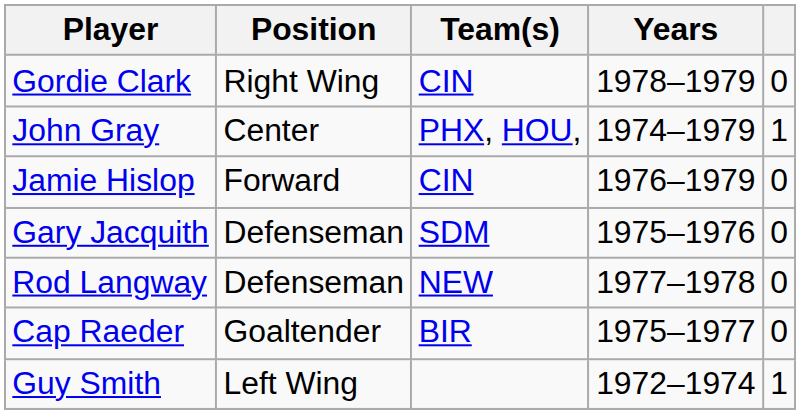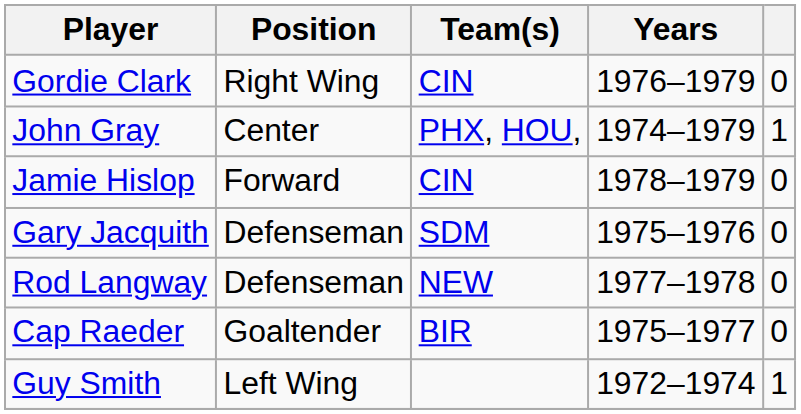(676, 80) 1978–1979 -> (676, 80) 1976–1979
(676, 181) 1976–1979 -> (676, 181) 1978–1979
